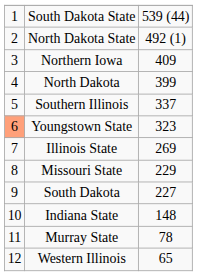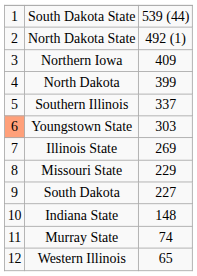(166, 126) 323 -> (166, 126) 303
(166, 237) 78 -> (166, 237) 74
